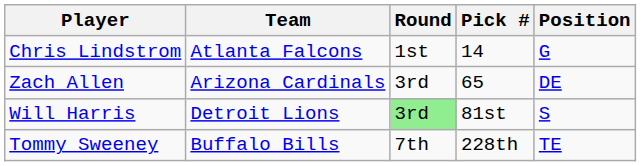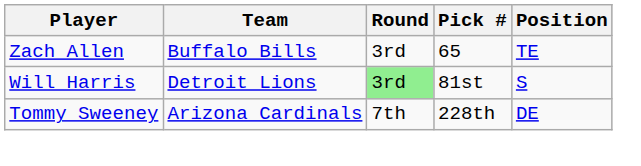- row: (95, 51)
(288, 83) Arizona Cardinals -> (242, 51) Buffalo Bills
(550, 83) DE -> (527, 51) TE
(265, 145) Buffalo Bills -> (265, 114) Arizona Cardinals
(550, 145) TE -> (527, 114) DE
